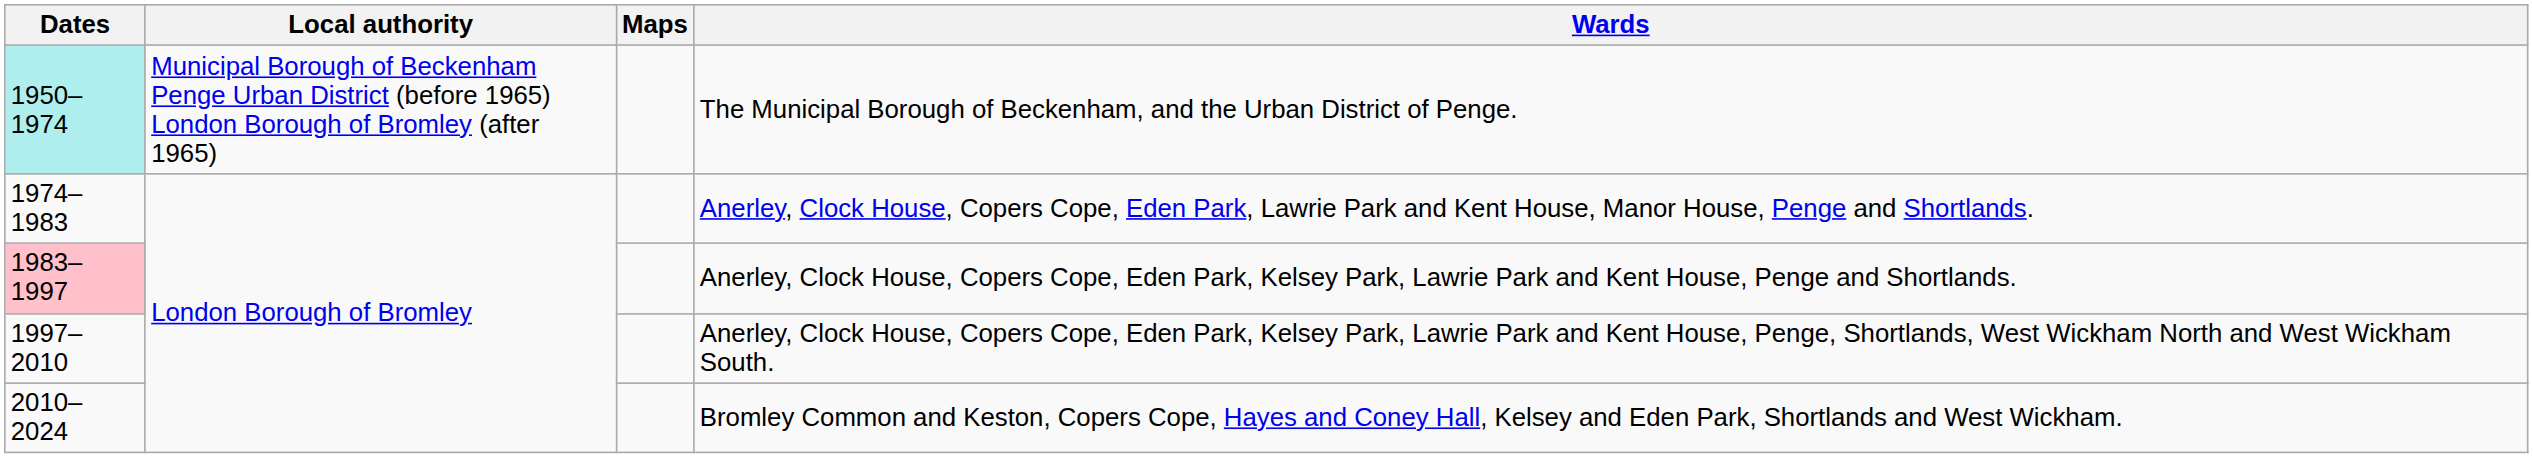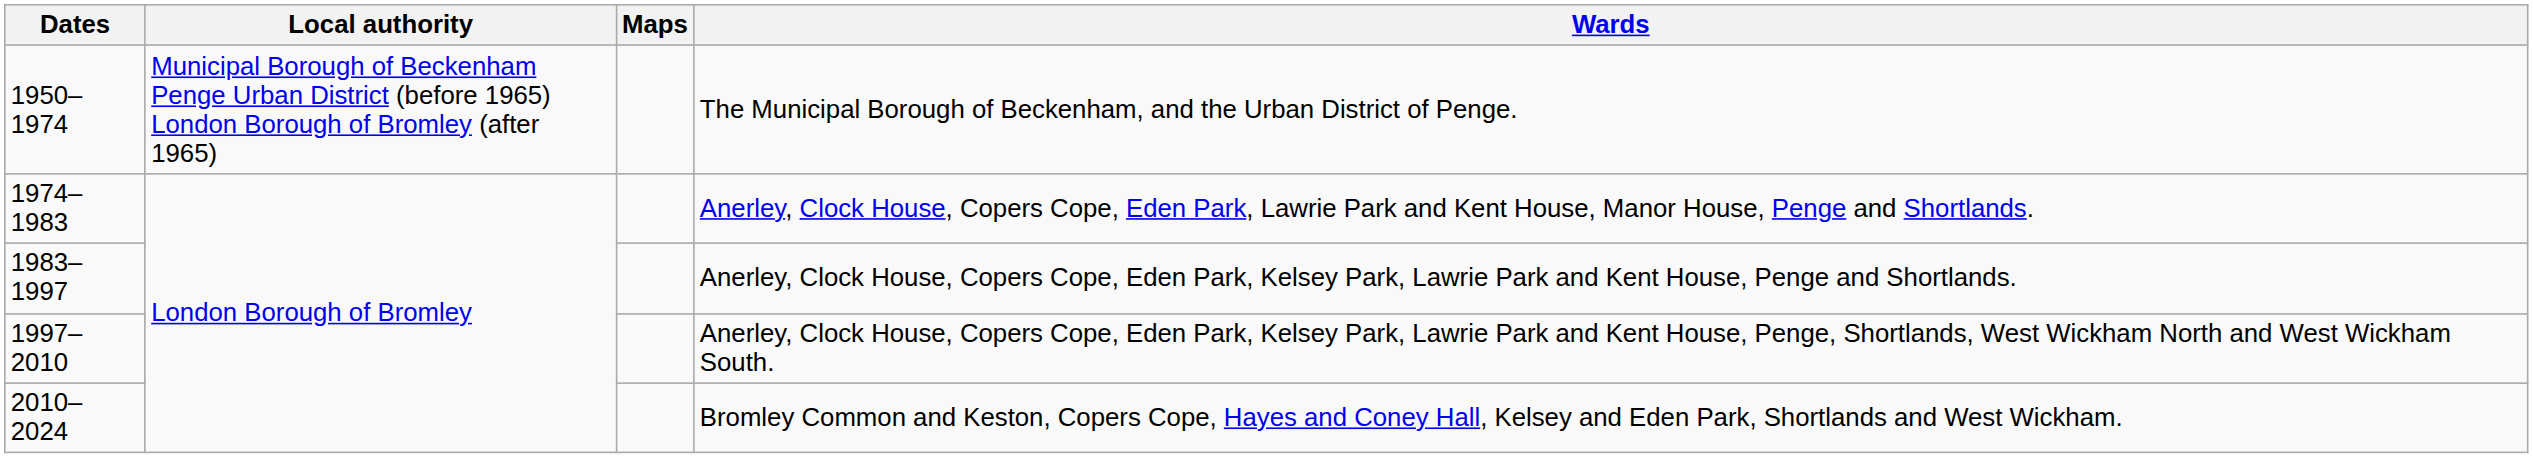(47, 109) paleturquoise background -> (47, 109) no background
(47, 277) pink background -> (47, 277) no background
